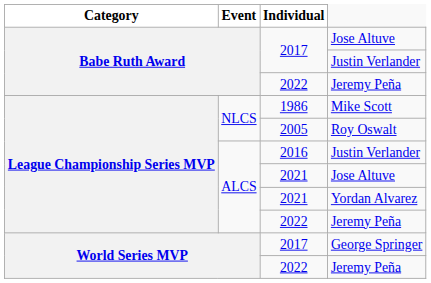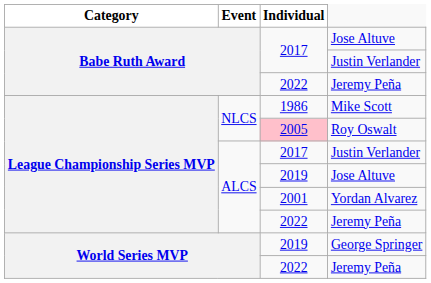(294, 130) no background -> (294, 130) pink background
(294, 152) 2016 -> (294, 152) 2017
(294, 175) 2021 -> (294, 175) 2019
(294, 198) 2021 -> (294, 198) 2001
(294, 244) 2017 -> (294, 244) 2019
